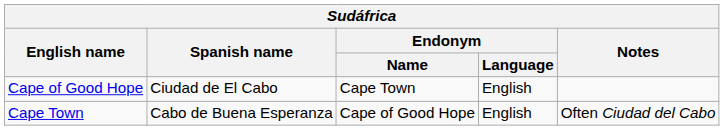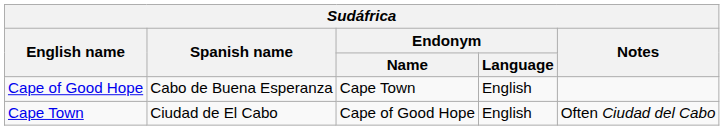(214, 88) Ciudad de El Cabo -> (241, 88) Cabo de Buena Esperanza
(241, 112) Cabo de Buena Esperanza -> (214, 112) Ciudad de El Cabo
